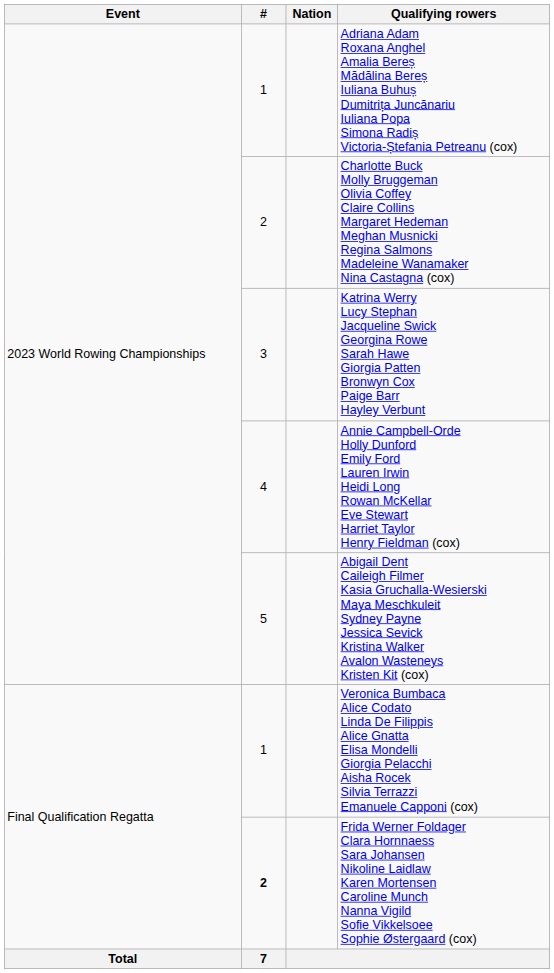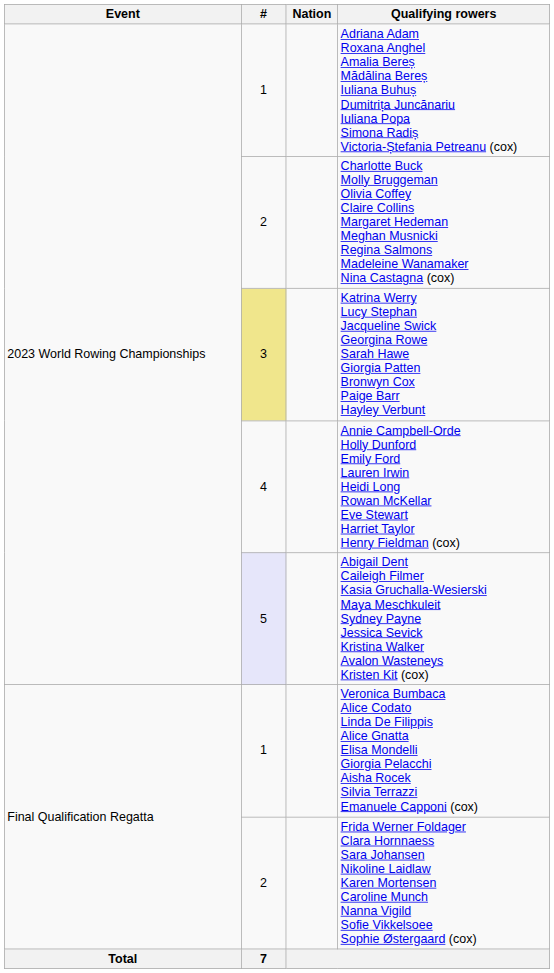(264, 354) no background -> (264, 354) khaki background
(264, 618) no background -> (264, 618) lavender background
(264, 883) bold -> (264, 883) normal
